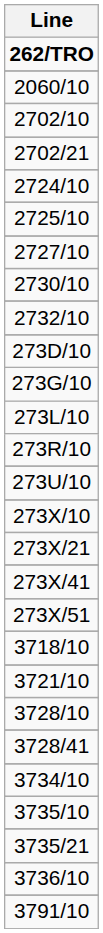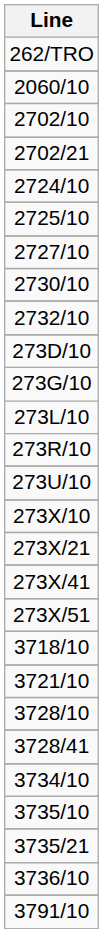(52, 53) bold -> (52, 53) normal
